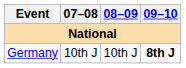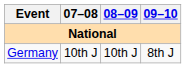(161, 53) bold -> (161, 53) normal
